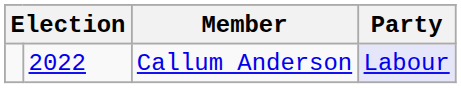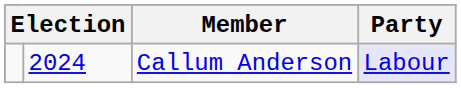(57, 63) 2022 -> (57, 63) 2024
